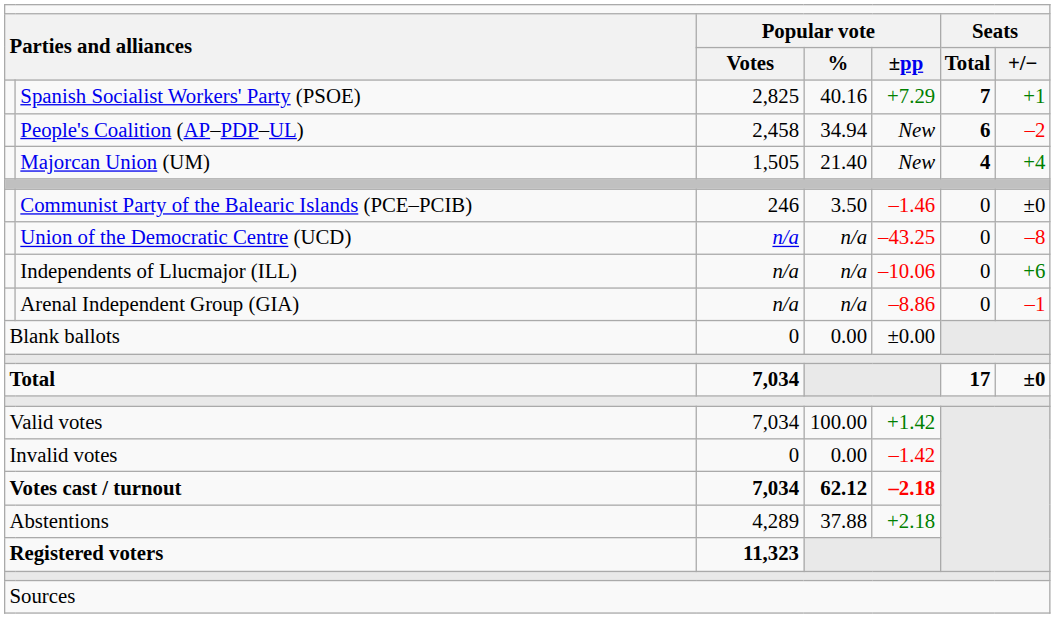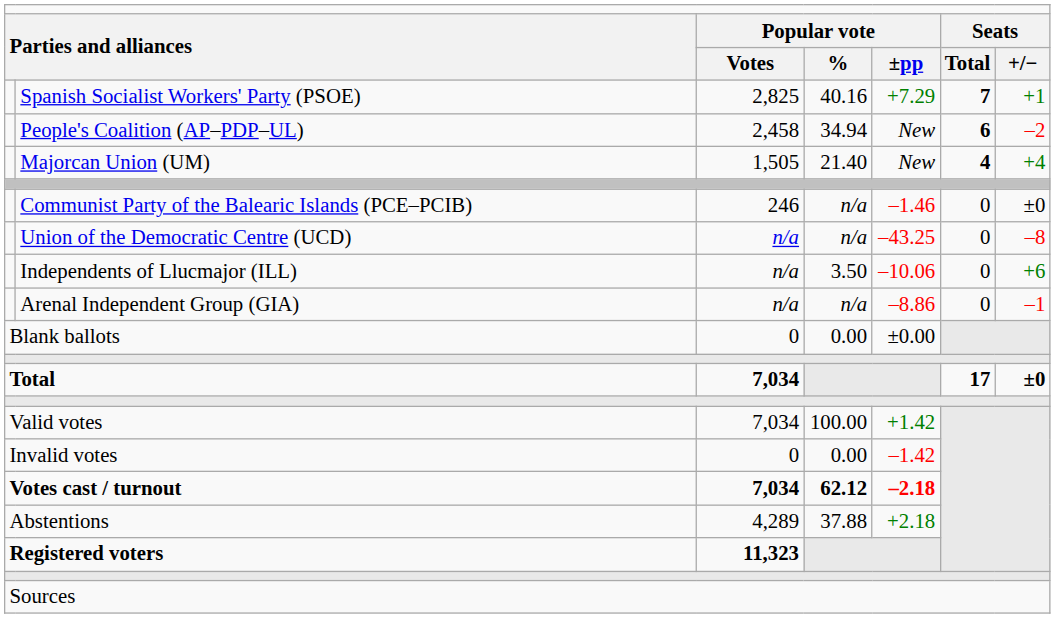(849, 205) 3.50 -> (854, 205) n/a
(854, 271) n/a -> (849, 271) 3.50
